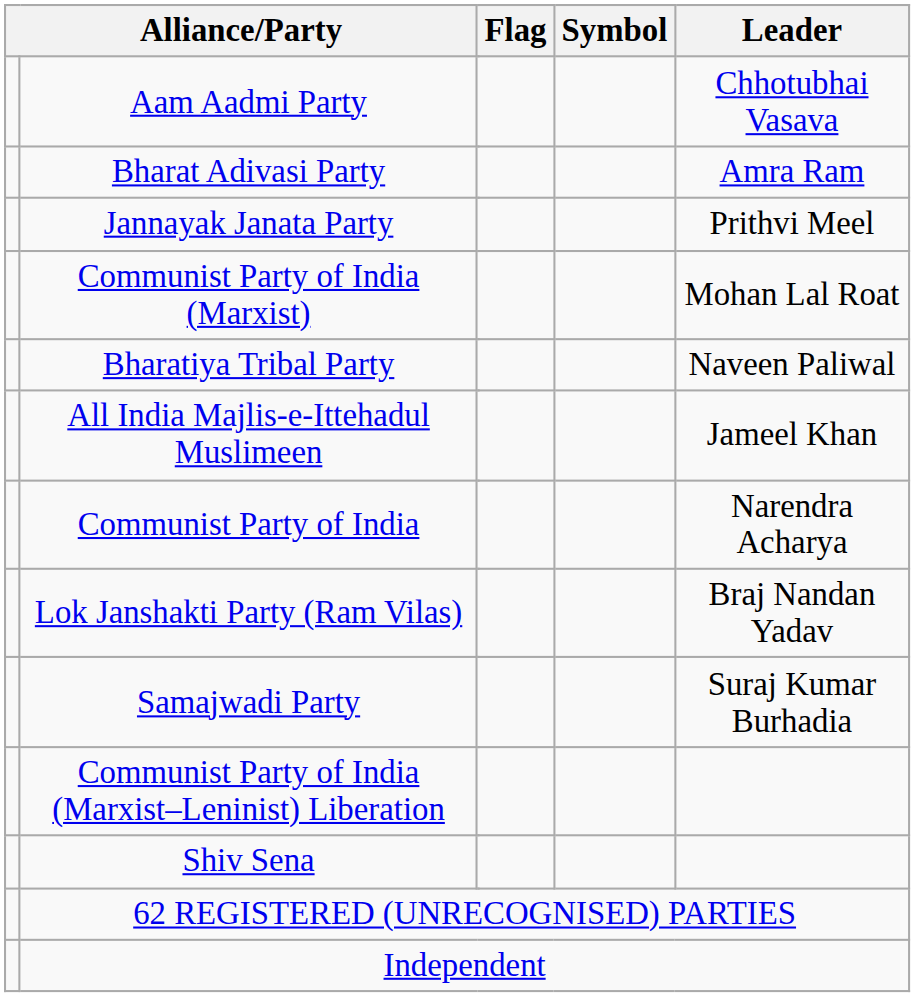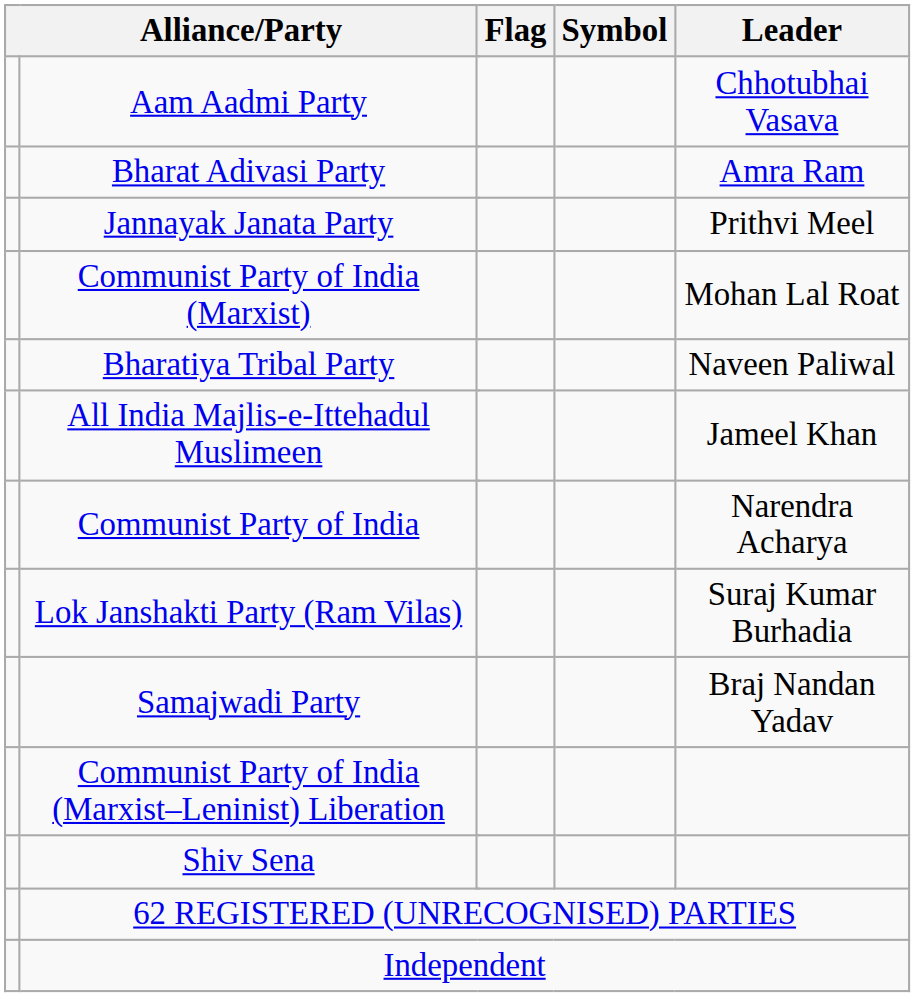(792, 612) Braj Nandan Yadav -> (792, 612) Suraj Kumar Burhadia
(792, 701) Suraj Kumar Burhadia -> (792, 701) Braj Nandan Yadav
